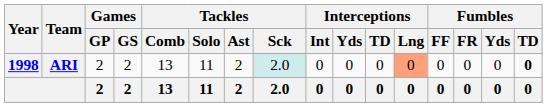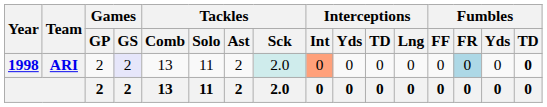(128, 65) no background -> (128, 65) lavender background
(320, 65) no background -> (320, 65) lightsalmon background
(411, 65) lightsalmon background -> (411, 65) no background
(467, 65) no background -> (467, 65) lightblue background
